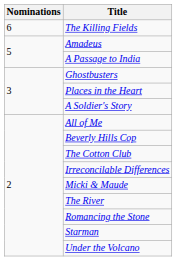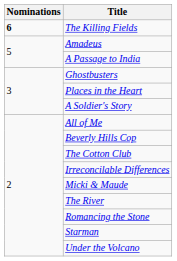(9, 28) normal -> (9, 28) bold
